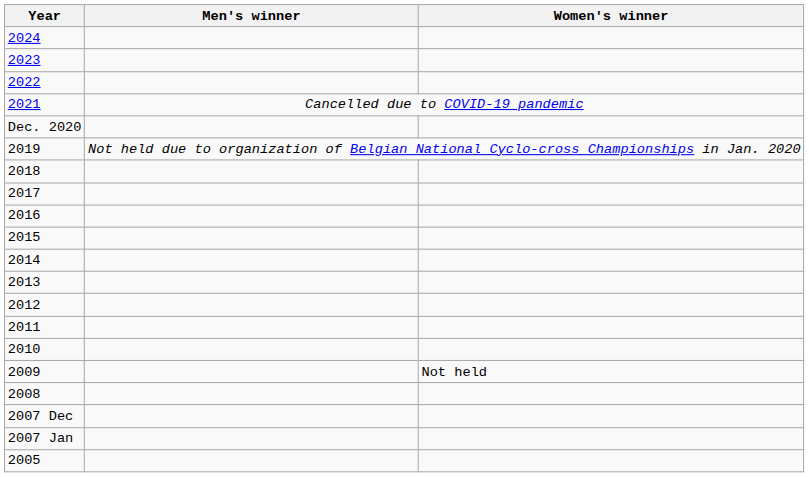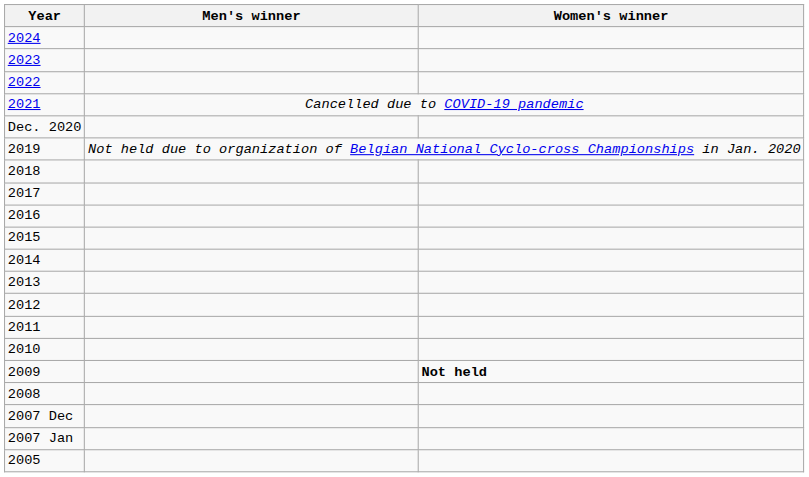(454, 372) normal -> (454, 372) bold
